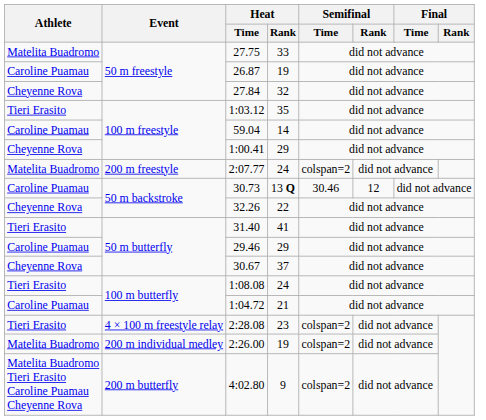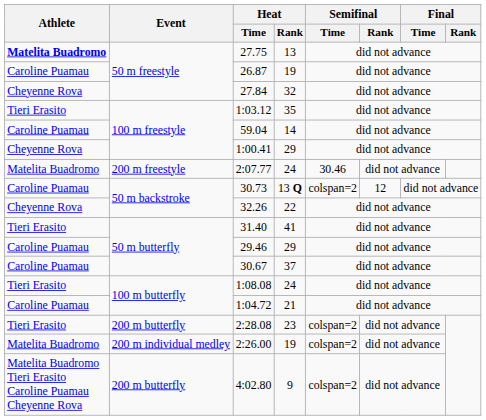(53, 52) normal -> (57, 52) bold
(283, 52) 33 -> (290, 52) 13
(326, 169) colspan=2 -> (333, 169) 30.46
(326, 188) 30.46 -> (333, 188) colspan=2
(45, 266) Cheyenne Rova -> (48, 266) Caroline Puamau
(164, 325) 4 × 100 m freestyle relay -> (149, 325) 200 m butterfly
